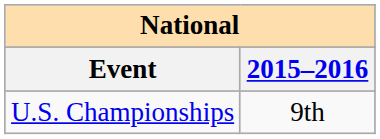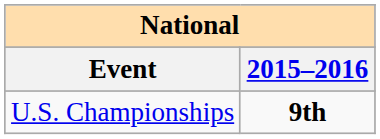(307, 111) normal -> (307, 111) bold
